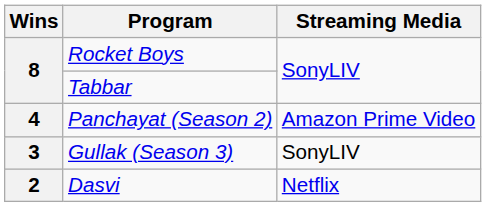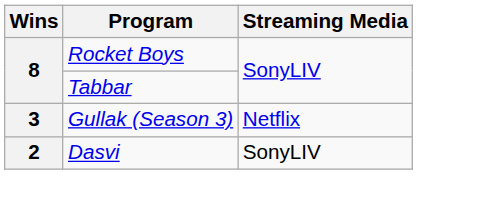- row: (170, 119)
(321, 152) SonyLIV -> (271, 119) Netflix
(310, 185) Netflix -> (282, 152) SonyLIV
